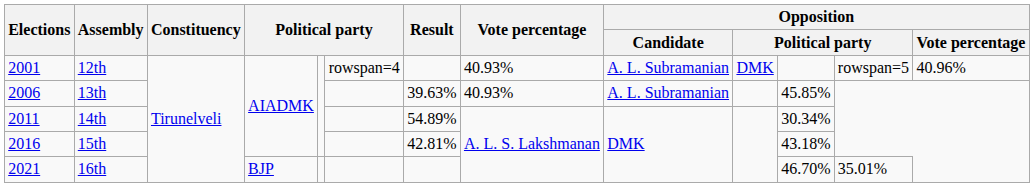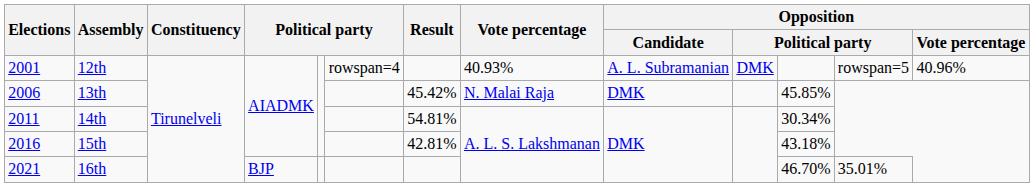(432, 93) 39.63% -> (432, 93) 45.42%
(489, 93) 40.93% -> (509, 93) N. Malai Raja
(668, 93) A. L. Subramanian -> (626, 93) DMK
(432, 118) 54.89% -> (432, 118) 54.81%
